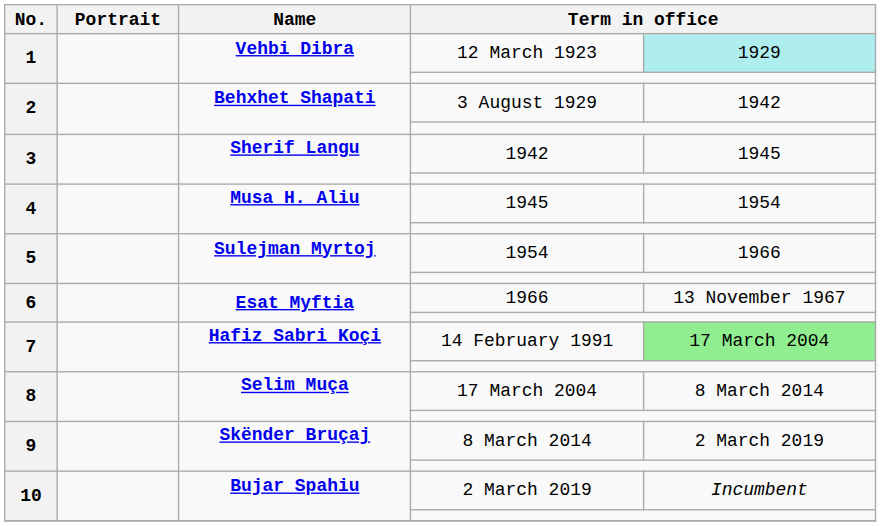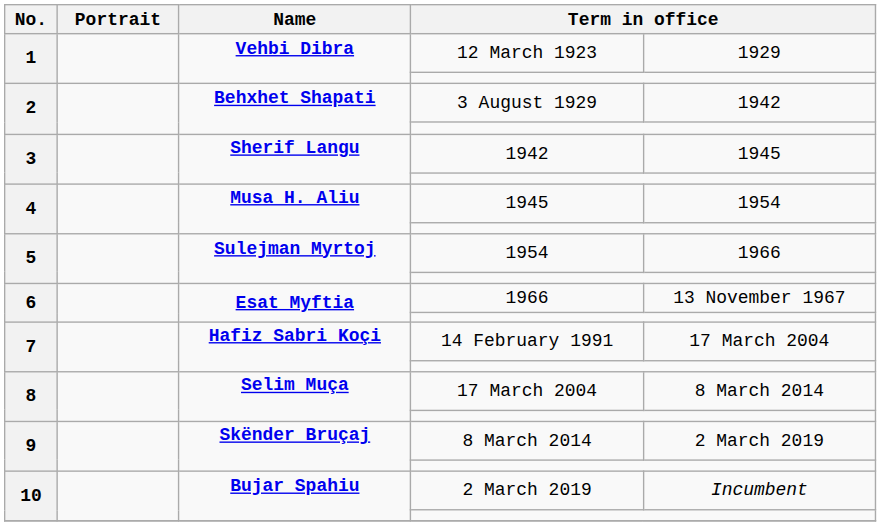(759, 53) paleturquoise background -> (759, 53) no background
(759, 341) lightgreen background -> (759, 341) no background
